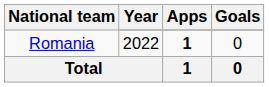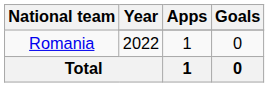(187, 43) bold -> (187, 43) normal
